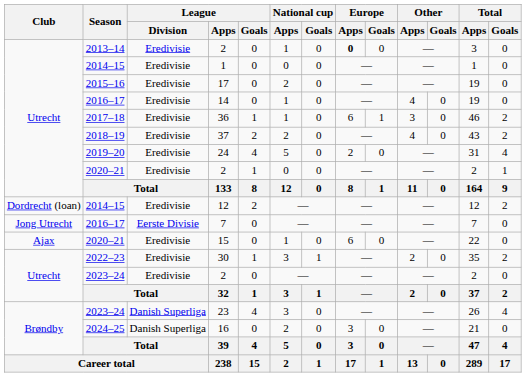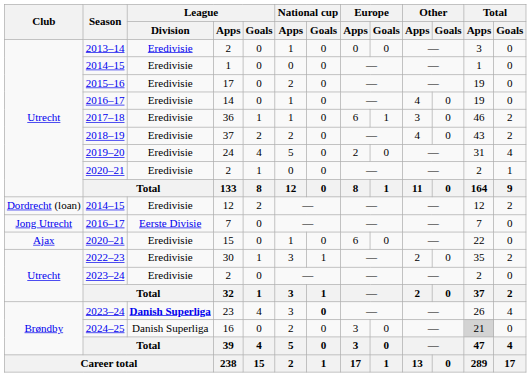(351, 48) bold -> (355, 48) normal
(168, 310) normal -> (170, 310) bold
(319, 310) normal -> (324, 310) bold
(474, 328) no background -> (479, 328) lightgrey background
